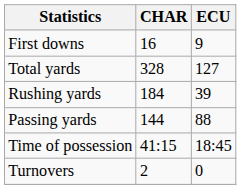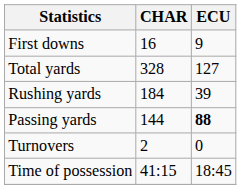(203, 119) normal -> (203, 119) bold
rows swapped: (41, 171) <-> (70, 145)
